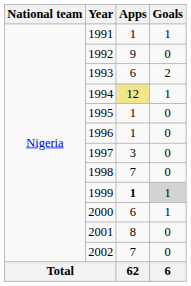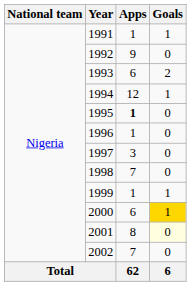(133, 93) khaki background -> (133, 93) no background
(133, 113) normal -> (133, 113) bold
(133, 192) bold -> (133, 192) normal
(168, 192) lightgrey background -> (168, 192) no background
(168, 212) no background -> (168, 212) gold background
(168, 232) no background -> (168, 232) lightyellow background
